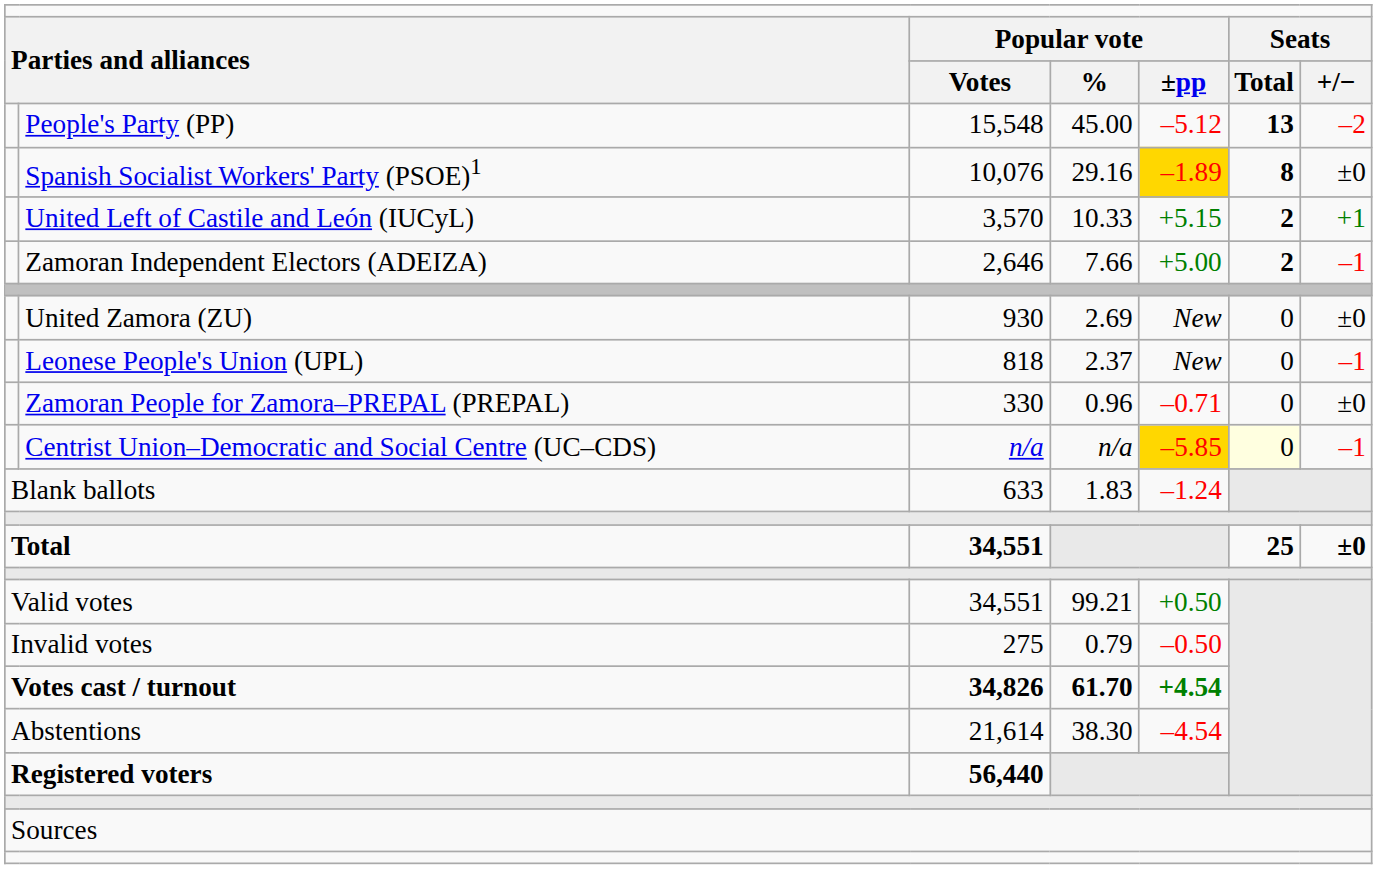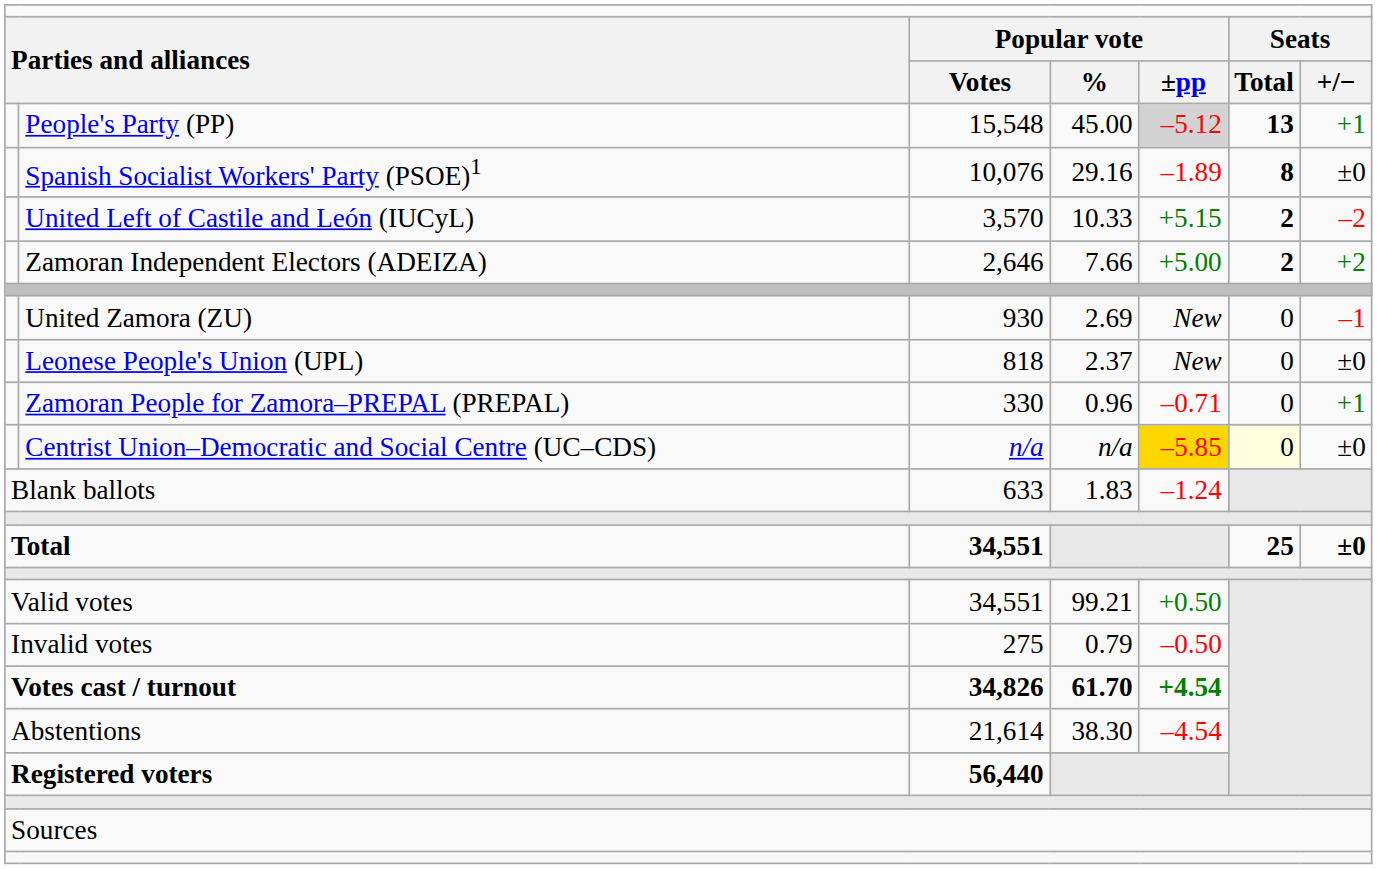(1191, 124) no background -> (1191, 124) lightgrey background
(1352, 124) –2 -> (1351, 124) +1
(1191, 171) gold background -> (1191, 171) no background
(1351, 218) +1 -> (1352, 218) –2
(1352, 261) –1 -> (1351, 261) +2
(1352, 317) ±0 -> (1352, 317) –1
(1352, 360) –1 -> (1352, 360) ±0
(1352, 403) ±0 -> (1351, 403) +1
(1352, 446) –1 -> (1352, 446) ±0
